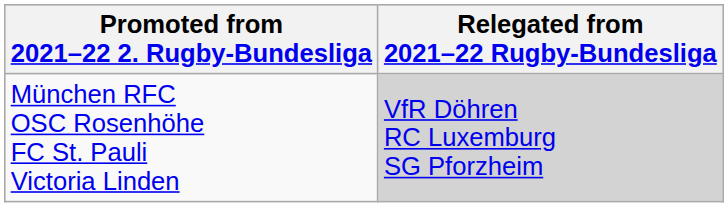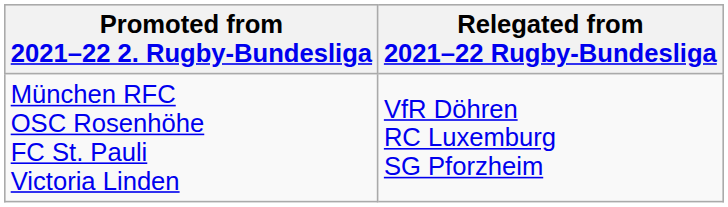(470, 137) lightgrey background -> (470, 137) no background
